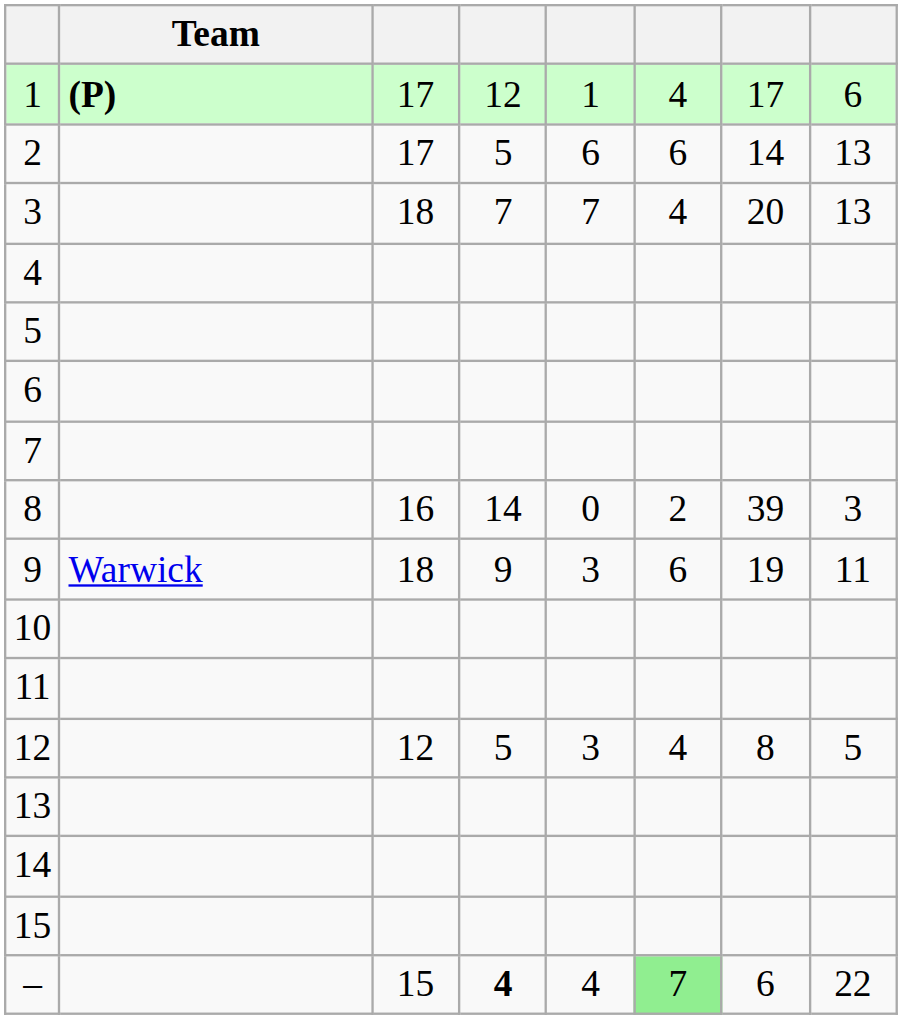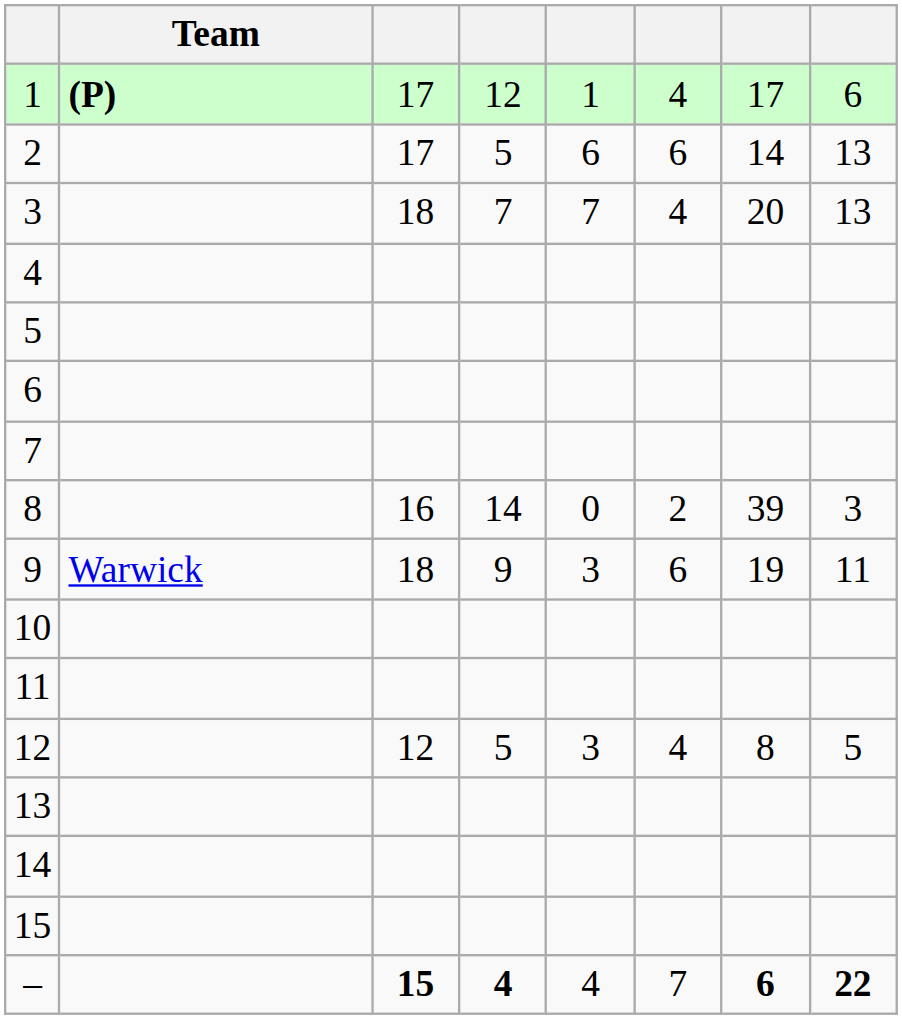(416, 984) normal -> (416, 984) bold
(678, 984) lightgreen background -> (678, 984) no background
(765, 984) normal -> (765, 984) bold
(853, 984) normal -> (853, 984) bold
